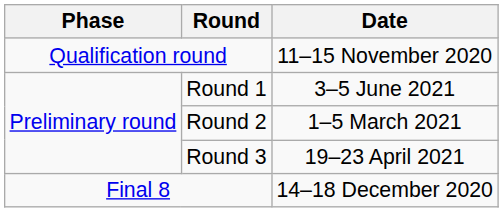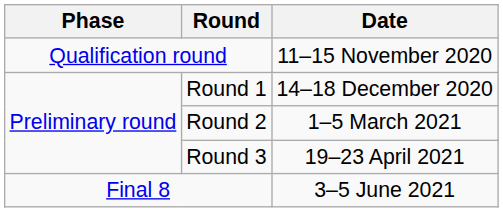(385, 88) 3–5 June 2021 -> (385, 88) 14–18 December 2020
(385, 190) 14–18 December 2020 -> (385, 190) 3–5 June 2021
